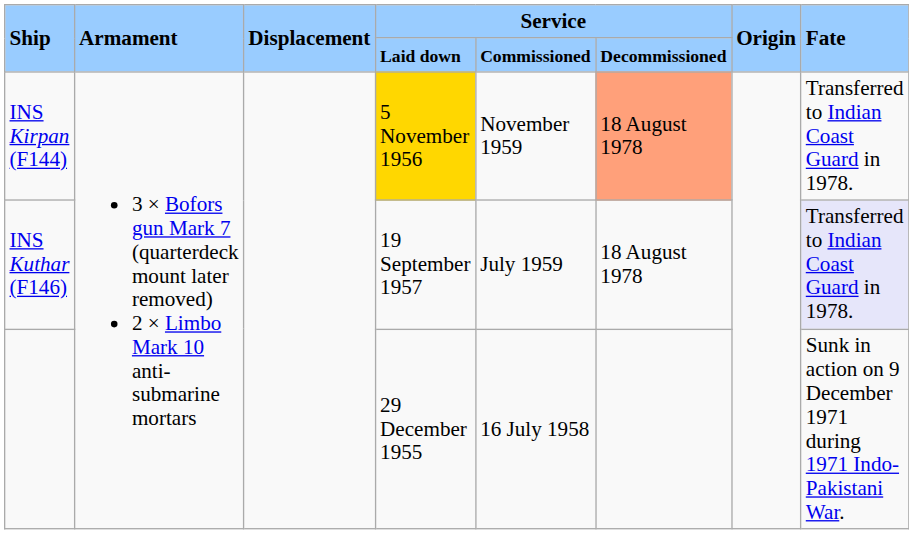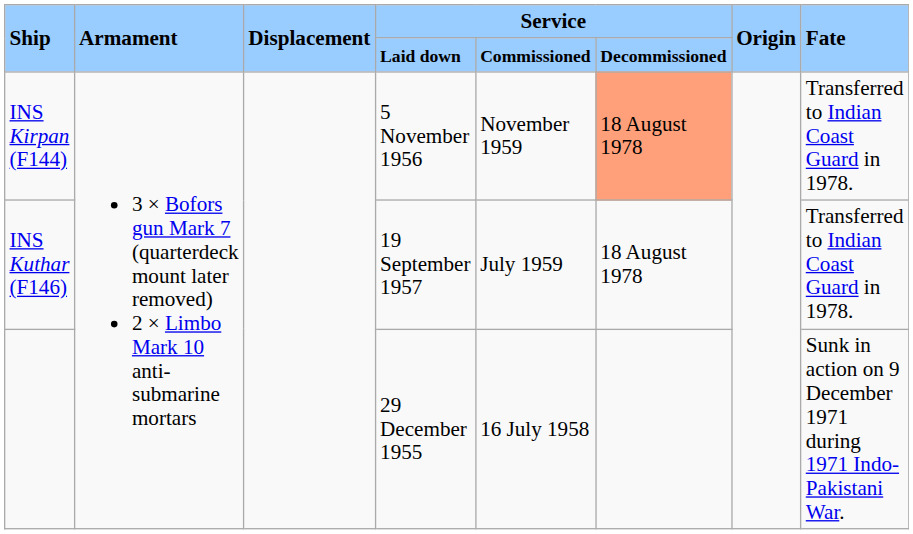(425, 135) gold background -> (425, 135) no background
(855, 264) lavender background -> (855, 264) no background
